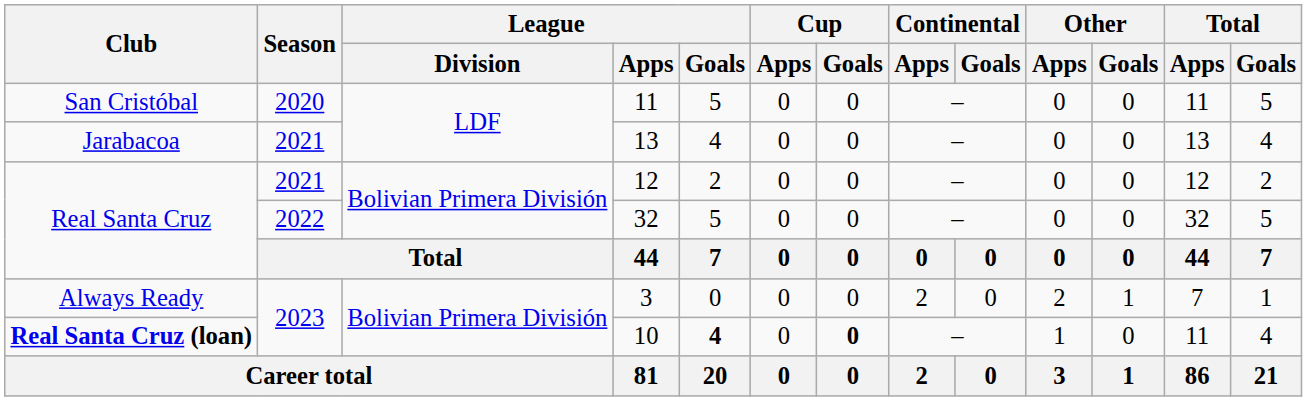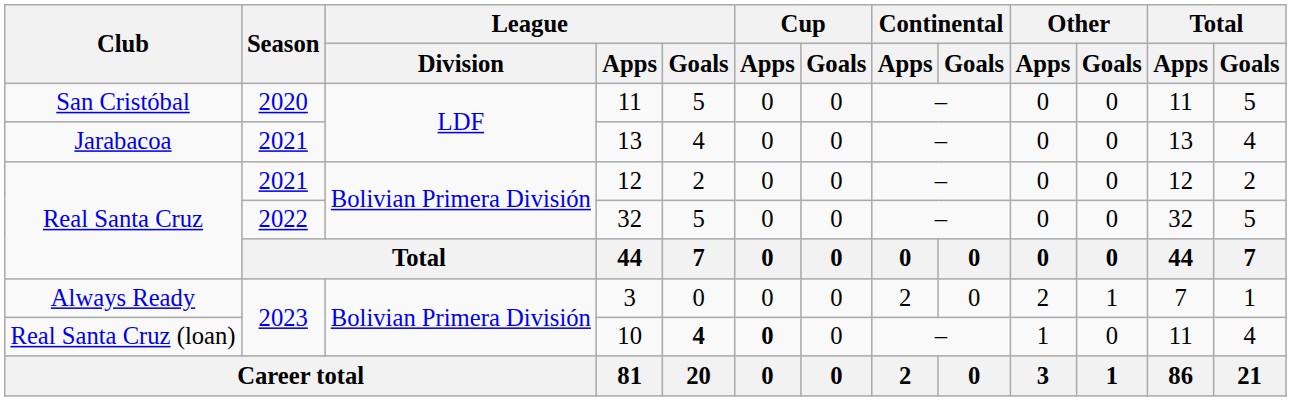(131, 336) bold -> (123, 336) normal
(784, 336) normal -> (767, 336) bold
(853, 336) bold -> (836, 336) normal
